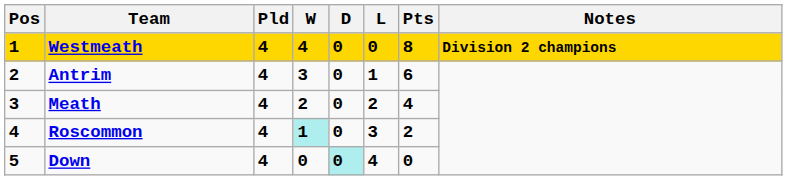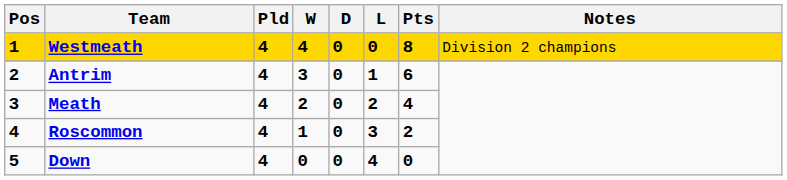(529, 47) bold -> (529, 48) normal
(303, 132) paleturquoise background -> (303, 132) no background
(338, 161) paleturquoise background -> (338, 161) no background
